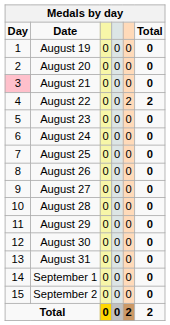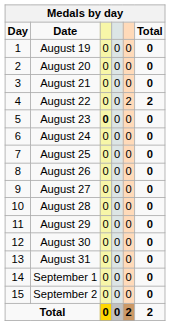(18, 84) pink background -> (18, 84) no background
(106, 119) normal -> (106, 119) bold
